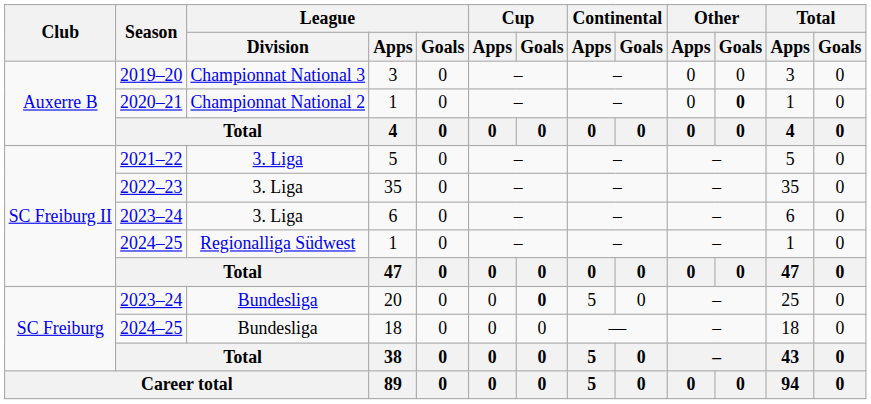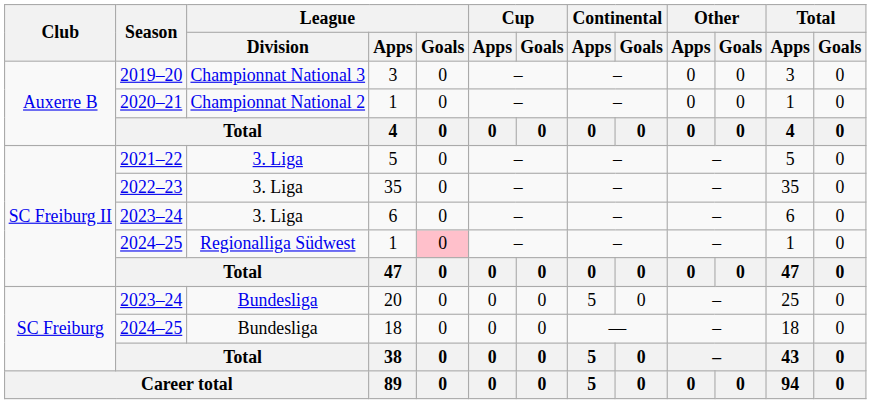(741, 103) bold -> (741, 103) normal
(443, 243) no background -> (443, 243) pink background
(542, 300) bold -> (542, 300) normal
